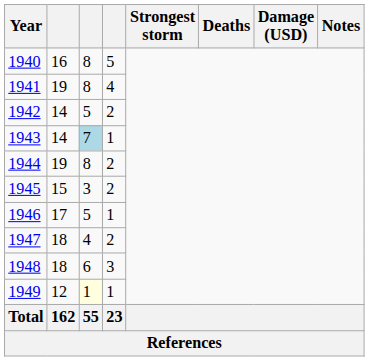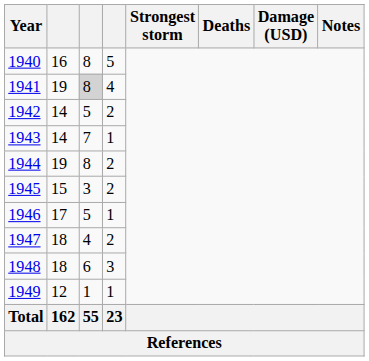(87, 86) no background -> (87, 86) lightgrey background
(87, 138) lightblue background -> (87, 138) no background
(87, 291) lightyellow background -> (87, 291) no background
